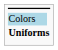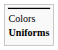(22, 19) lightblue background -> (22, 19) no background
